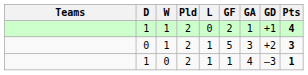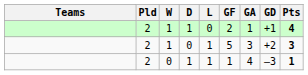columns swapped: (188, 13) <-> (146, 13)
